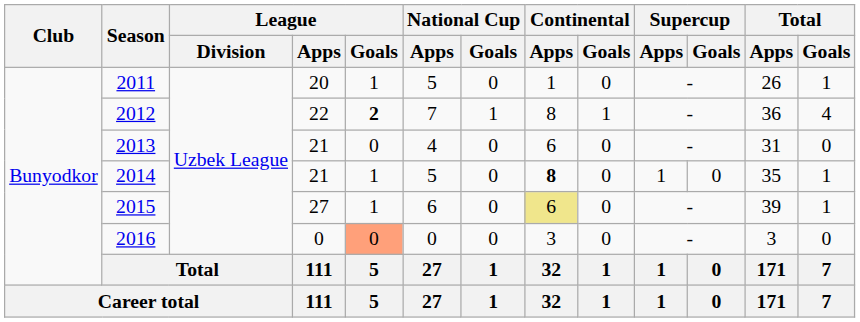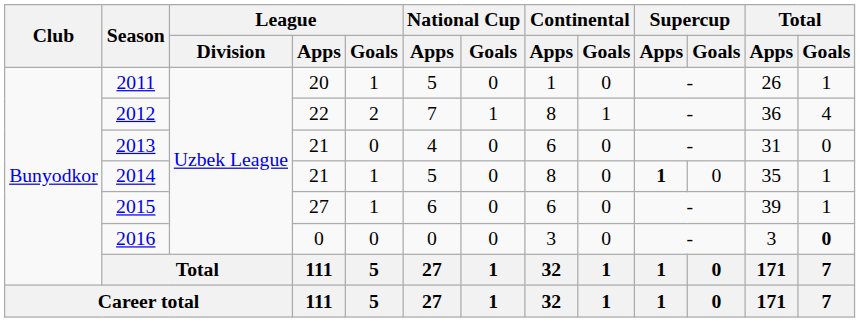(374, 113) bold -> (374, 113) normal
(551, 176) bold -> (551, 176) normal
(661, 176) normal -> (661, 176) bold
(551, 207) khaki background -> (551, 207) no background
(374, 238) lightsalmon background -> (374, 238) no background
(826, 238) normal -> (826, 238) bold
